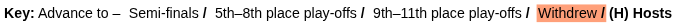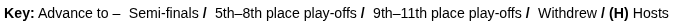(571, 13) lightsalmon background -> (571, 13) no background
(652, 13) bold -> (651, 13) normal
